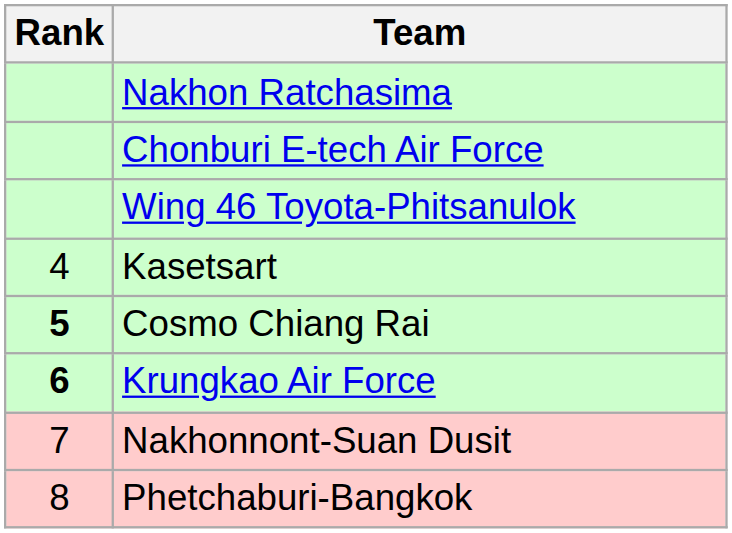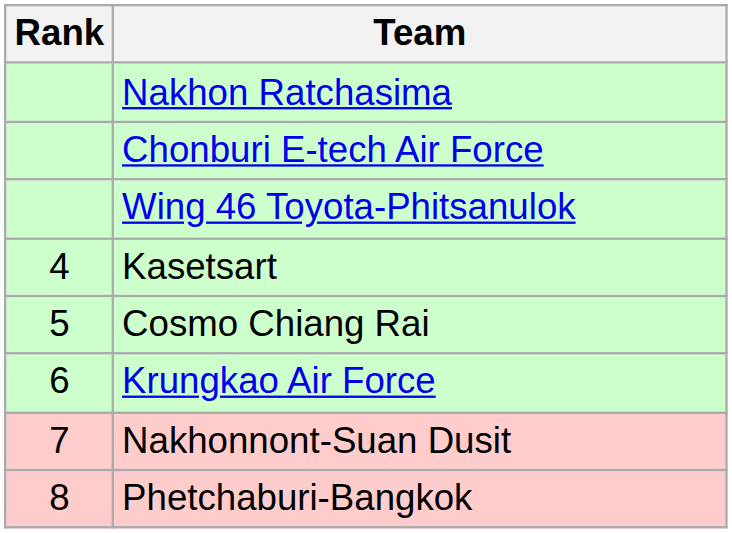(59, 324) bold -> (59, 324) normal
(59, 382) bold -> (59, 382) normal
